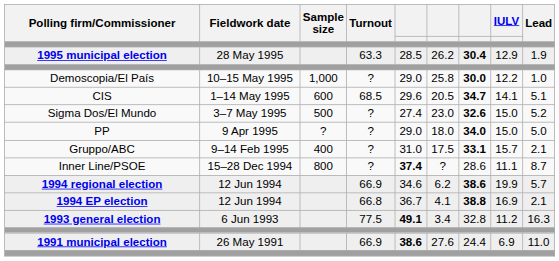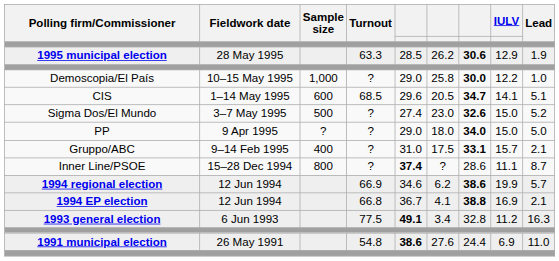(475, 56) 30.4 -> (475, 56) 30.6
(371, 242) 66.9 -> (371, 242) 54.8
